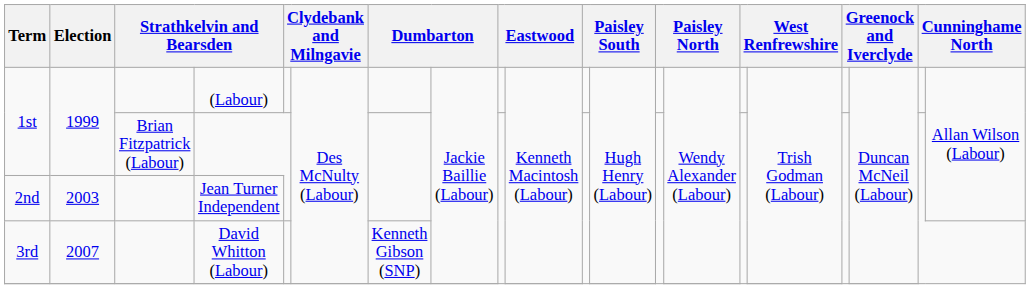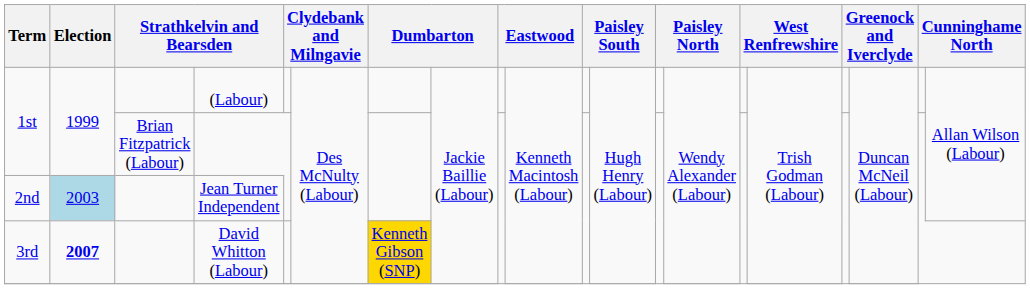(83, 197) no background -> (83, 197) lightblue background
(83, 251) normal -> (83, 251) bold
(400, 251) no background -> (400, 251) gold background
